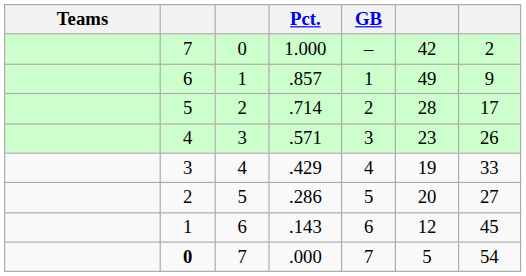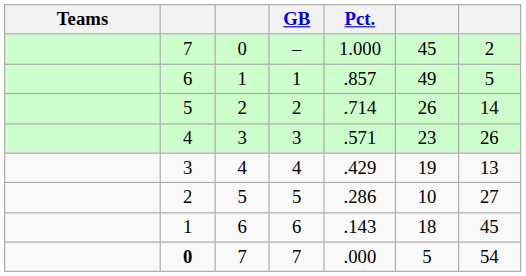columns swapped: (305, 19) <-> (369, 19)
(427, 49) 42 -> (427, 49) 45
(489, 78) 9 -> (489, 78) 5
(427, 108) 28 -> (427, 108) 26
(489, 108) 17 -> (489, 108) 14
(489, 167) 33 -> (489, 167) 13
(427, 197) 20 -> (427, 197) 10
(427, 227) 12 -> (427, 227) 18
